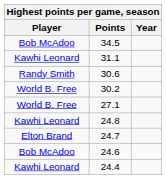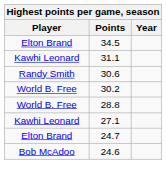(47, 43) Bob McAdoo -> (47, 43) Elton Brand
+ row: (110, 105)
(47, 105) World B. Free -> (47, 120) Kawhi Leonard
- row: (110, 120)
- row: (110, 167)
